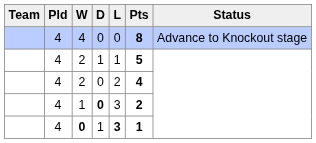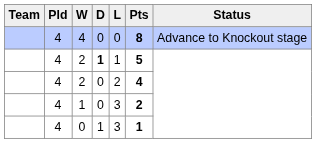(101, 60) normal -> (101, 60) bold
(101, 104) bold -> (101, 104) normal
(82, 127) bold -> (82, 127) normal
(117, 127) bold -> (117, 127) normal
